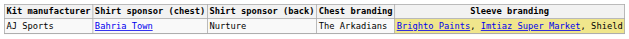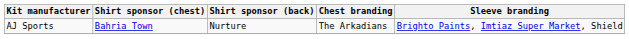(510, 26) khaki background -> (510, 26) no background
